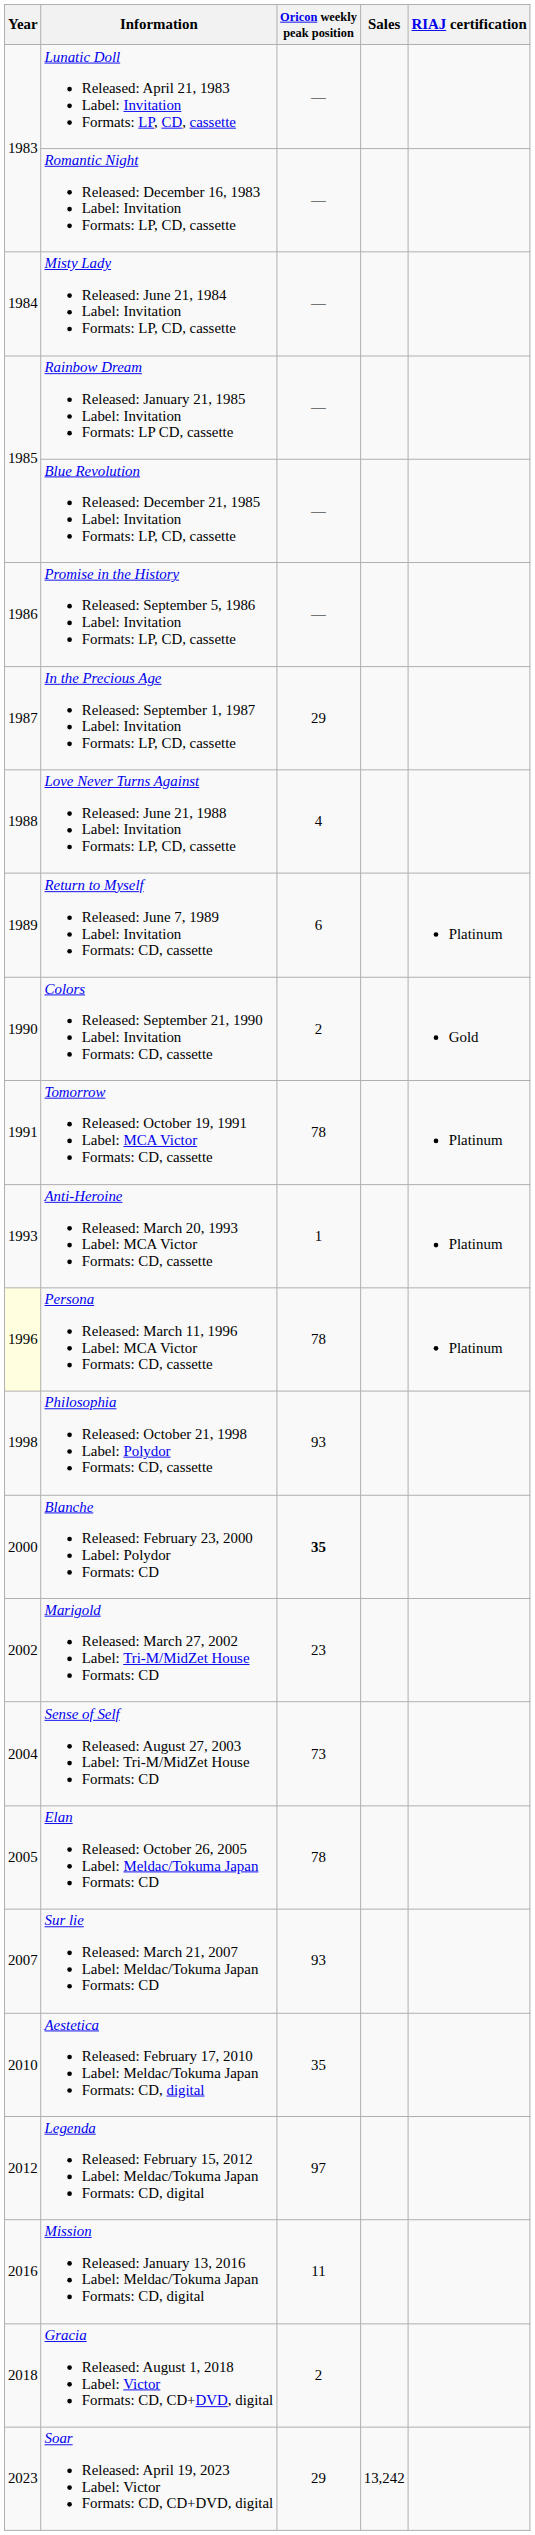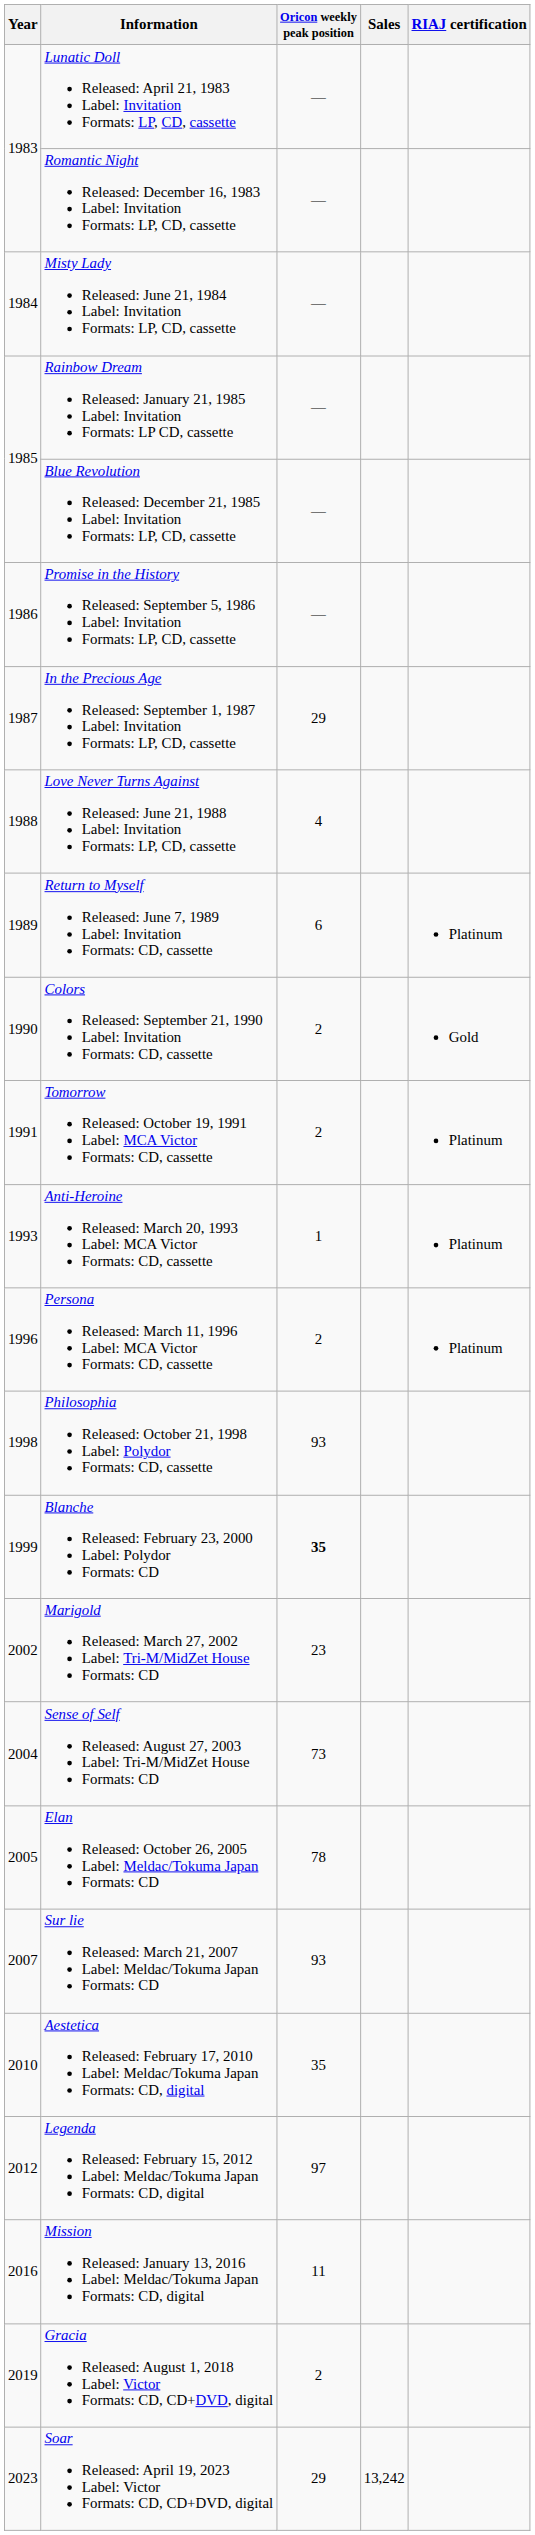(318, 1132) 78 -> (318, 1132) 2
(23, 1339) lightyellow background -> (23, 1339) no background
(318, 1339) 78 -> (318, 1339) 2
(23, 1546) 2000 -> (23, 1546) 1999
(23, 2375) 2018 -> (23, 2375) 2019
